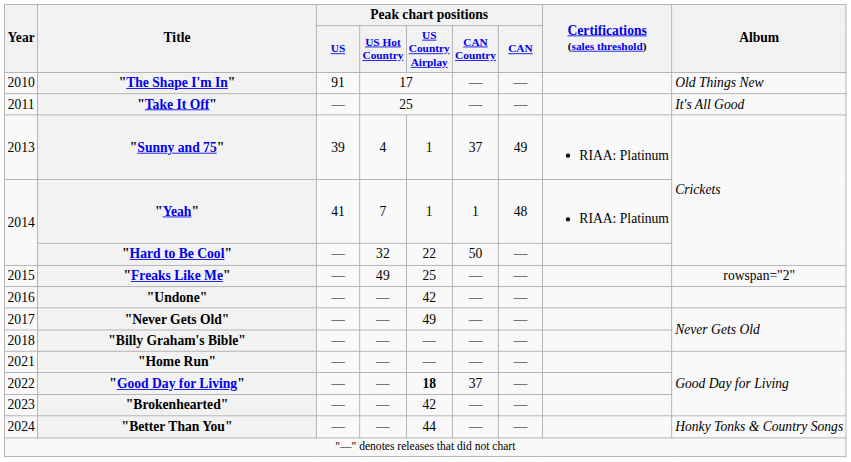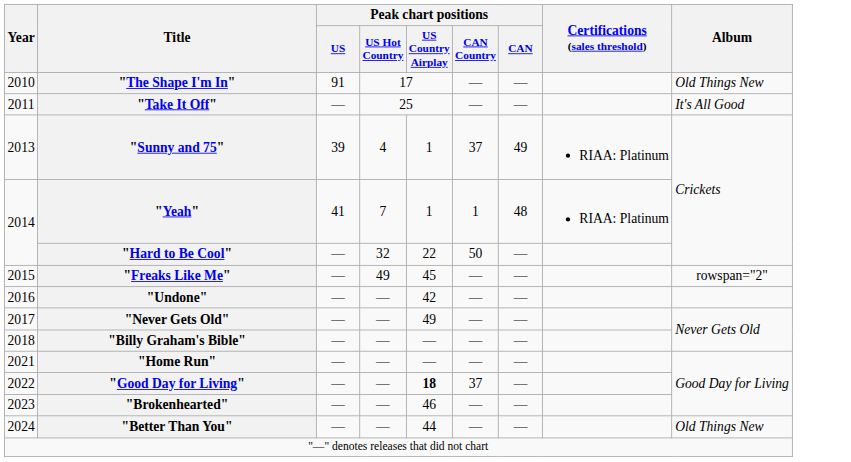(429, 275) 25 -> (429, 275) 45
(429, 405) 42 -> (429, 405) 46
(759, 426) Honky Tonks & Country Songs -> (719, 426) Old Things New
